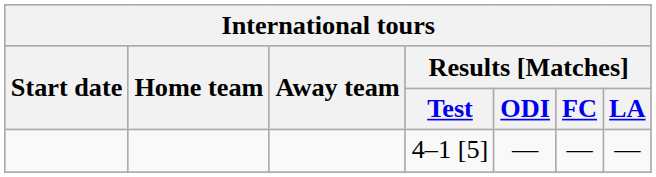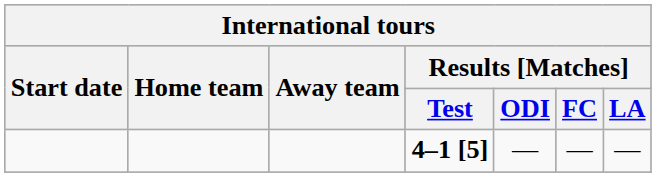(450, 150) normal -> (450, 150) bold
